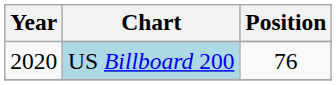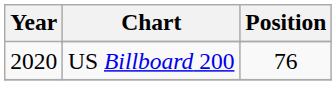(151, 60) lightblue background -> (151, 60) no background
